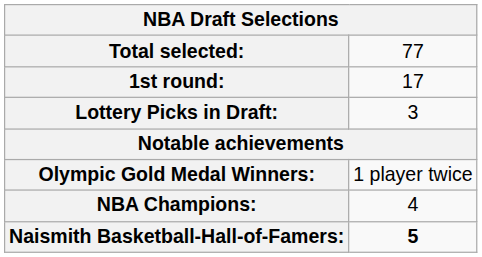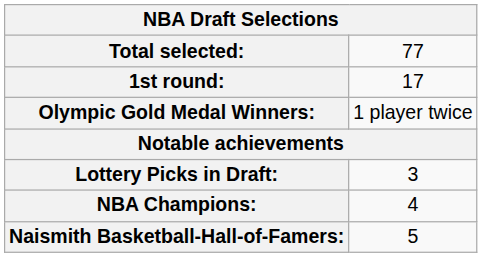rows swapped: (177, 112) <-> (177, 174)
(413, 236) bold -> (413, 236) normal
